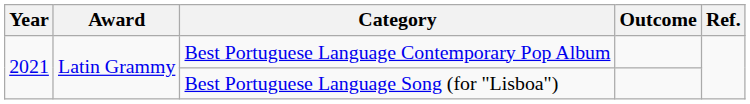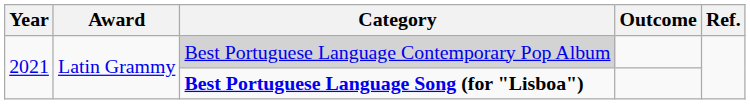(397, 51) no background -> (397, 51) lightgrey background
(371, 83) normal -> (384, 83) bold
